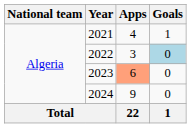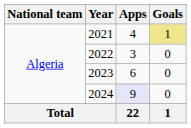(168, 34) no background -> (168, 34) khaki background
(168, 53) lightblue background -> (168, 53) no background
(133, 73) lightsalmon background -> (133, 73) no background
(133, 93) no background -> (133, 93) lavender background
